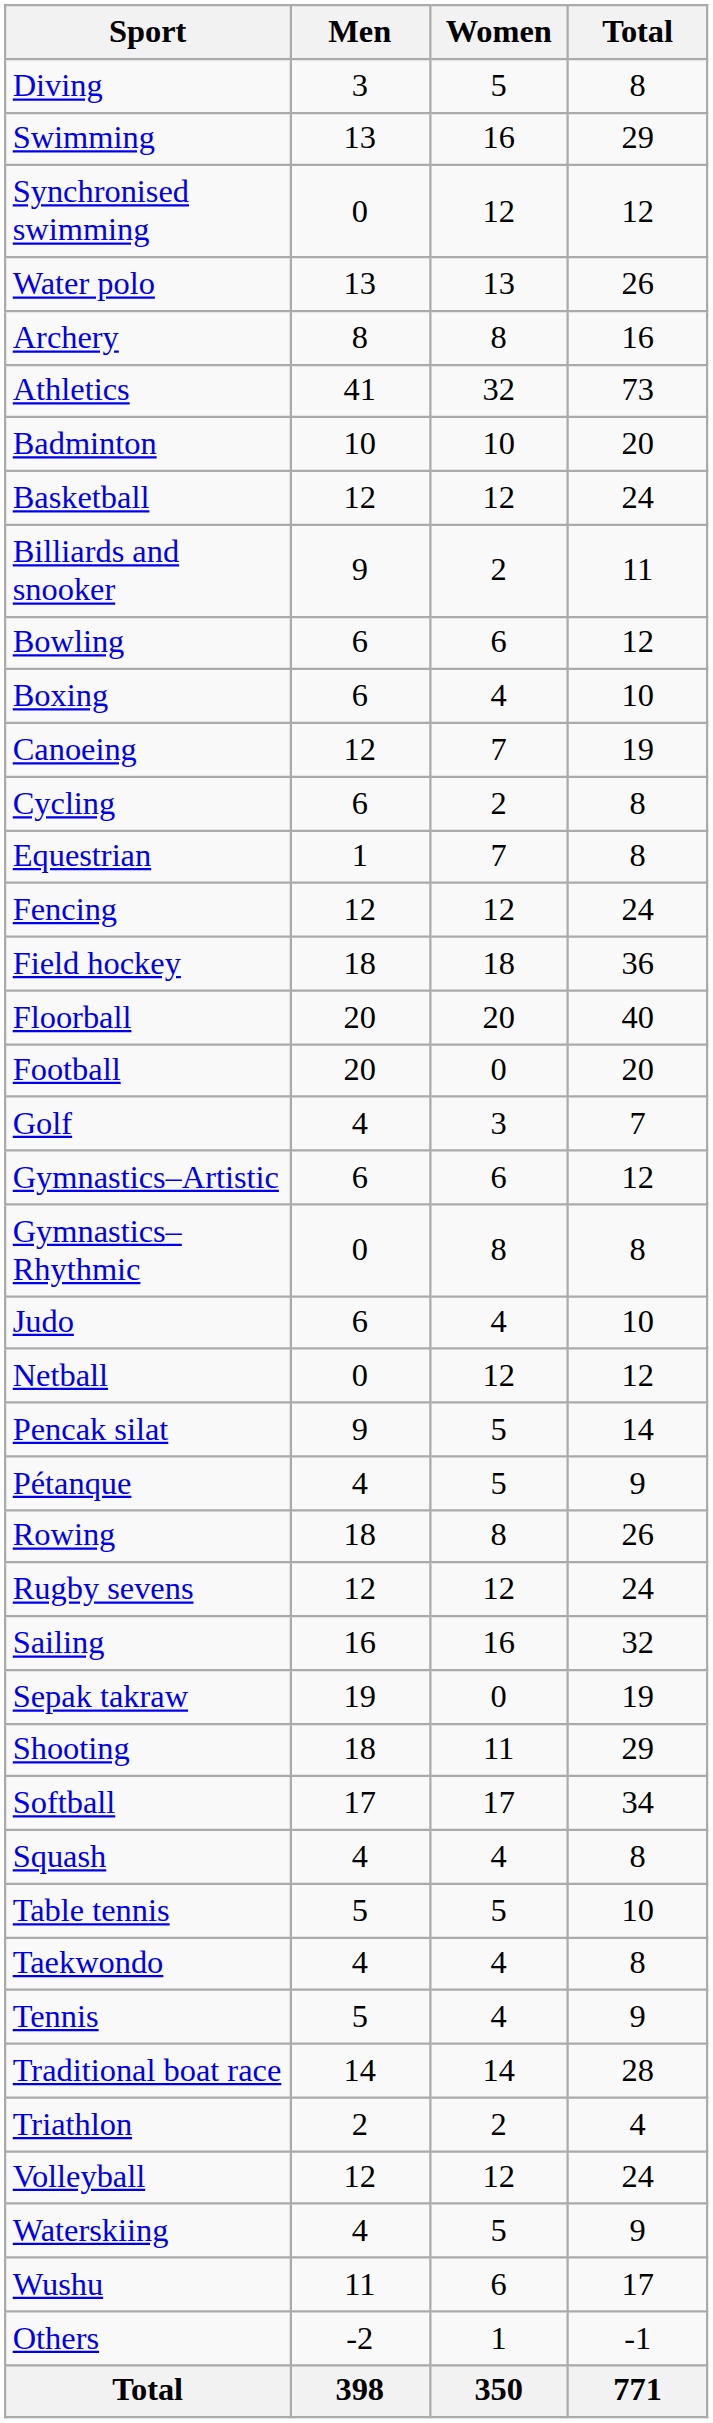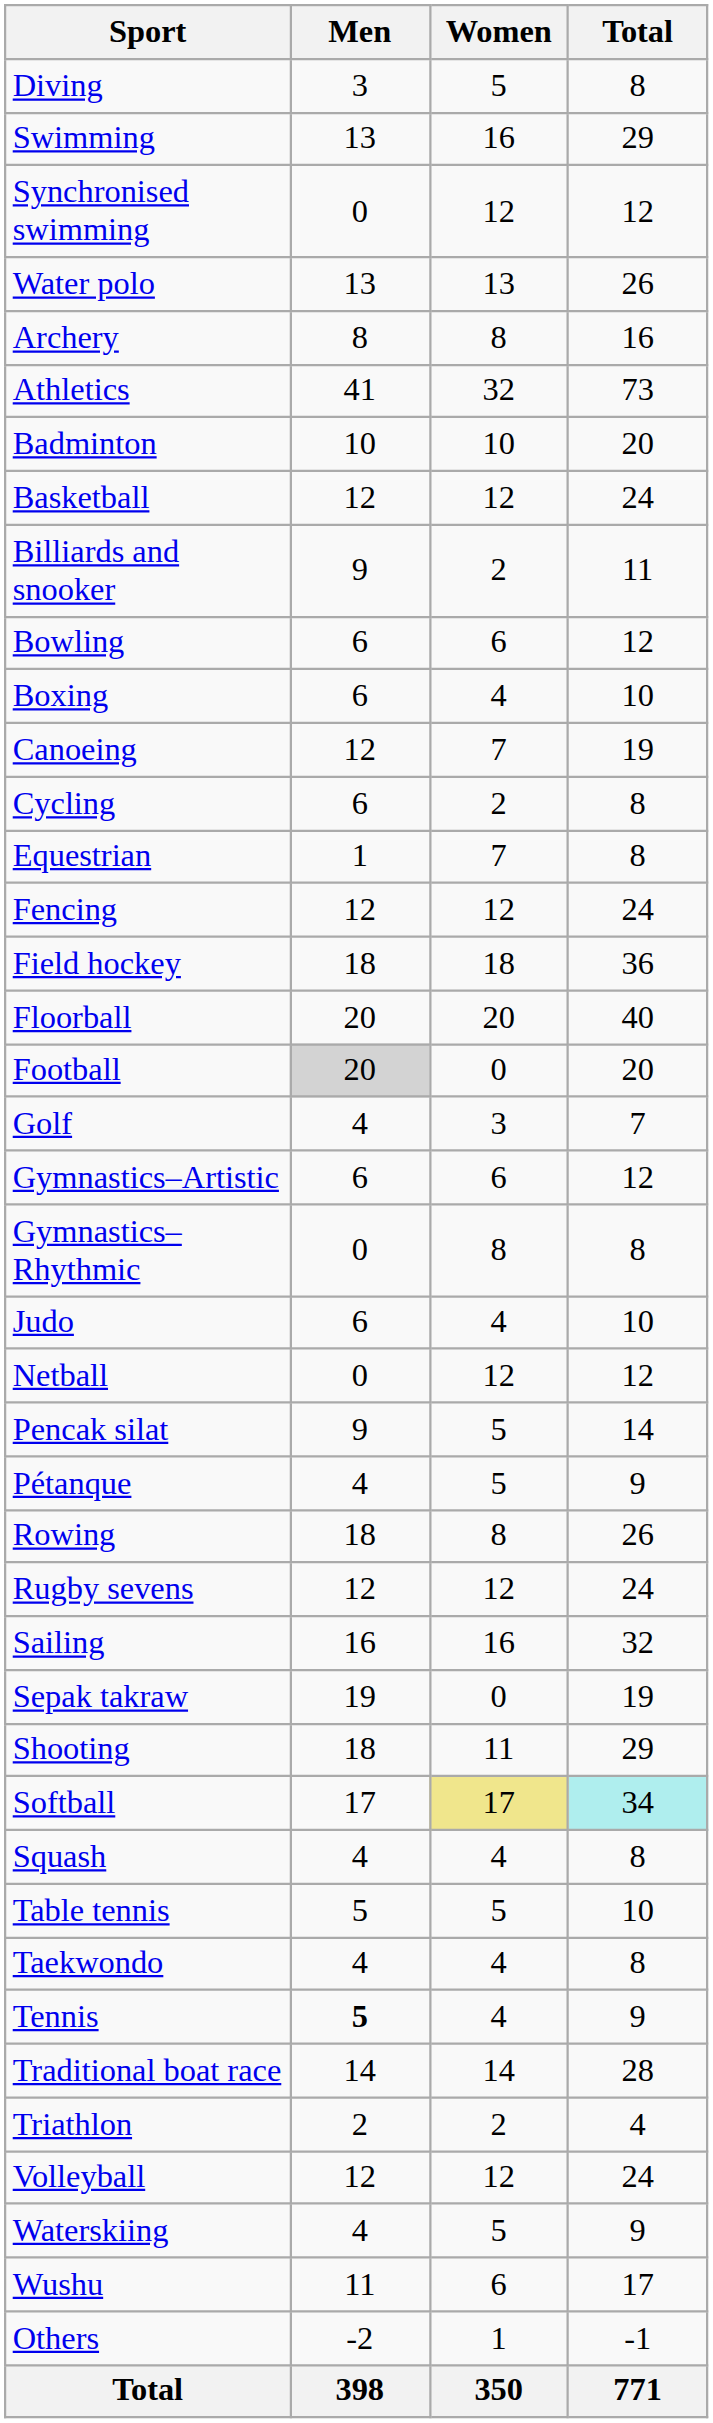(360, 1069) no background -> (360, 1069) lightgrey background
(499, 1802) no background -> (499, 1802) khaki background
(638, 1802) no background -> (638, 1802) paleturquoise background
(360, 2016) normal -> (360, 2016) bold
